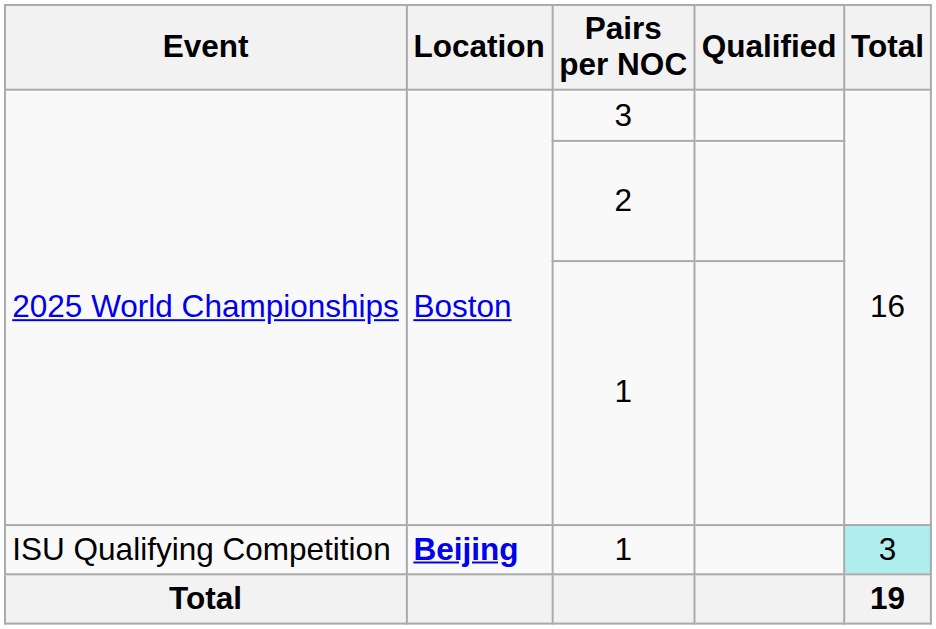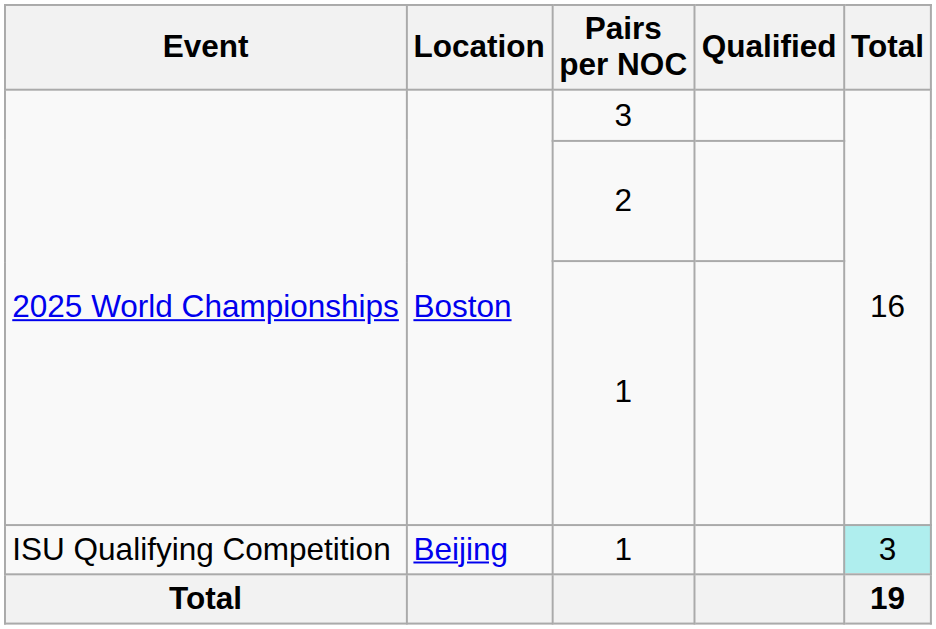(466, 548) bold -> (461, 548) normal
